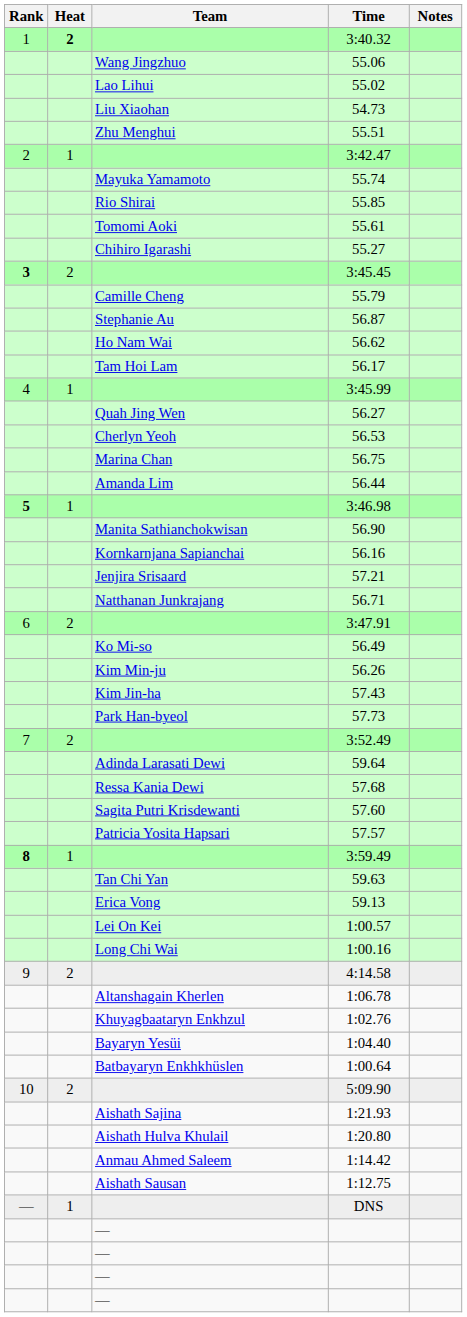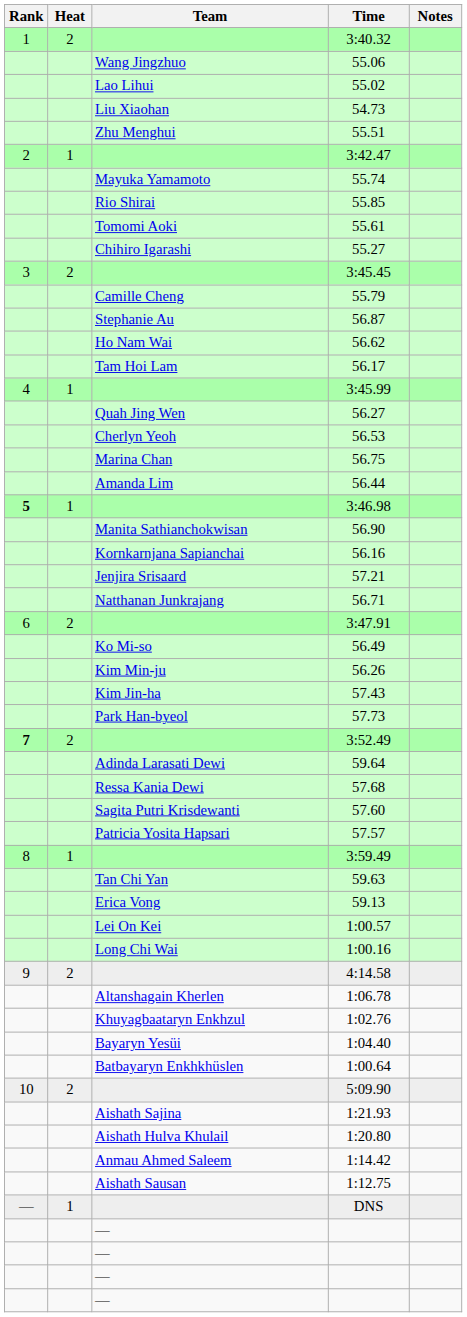(70, 39) bold -> (70, 39) normal
(26, 272) bold -> (26, 272) normal
(26, 739) normal -> (26, 739) bold
(26, 856) bold -> (26, 856) normal
